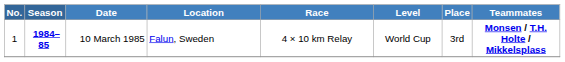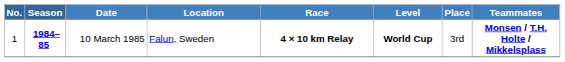(317, 38) normal -> (317, 38) bold
(408, 38) normal -> (408, 38) bold
